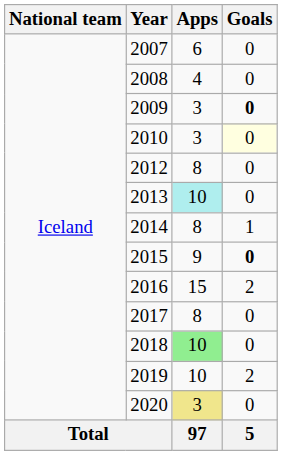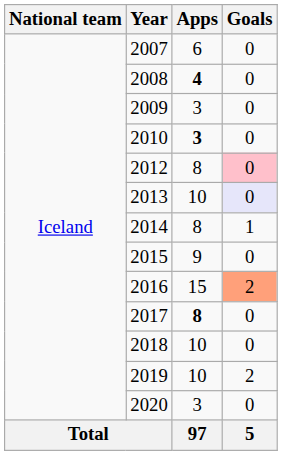(197, 78) normal -> (197, 78) bold
(250, 108) bold -> (250, 108) normal
(197, 138) normal -> (197, 138) bold
(250, 138) lightyellow background -> (250, 138) no background
(250, 167) no background -> (250, 167) pink background
(197, 197) paleturquoise background -> (197, 197) no background
(250, 197) no background -> (250, 197) lavender background
(250, 256) bold -> (250, 256) normal
(250, 286) no background -> (250, 286) lightsalmon background
(197, 316) normal -> (197, 316) bold
(197, 345) lightgreen background -> (197, 345) no background
(197, 405) khaki background -> (197, 405) no background
